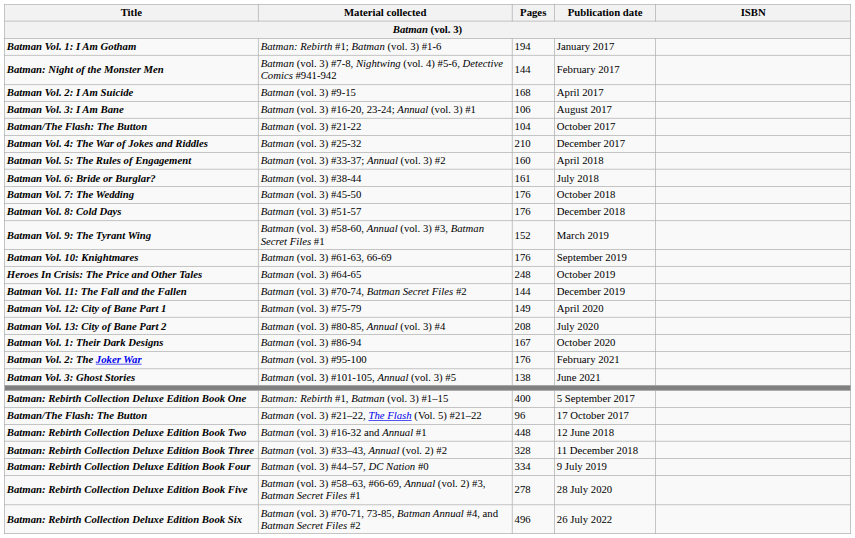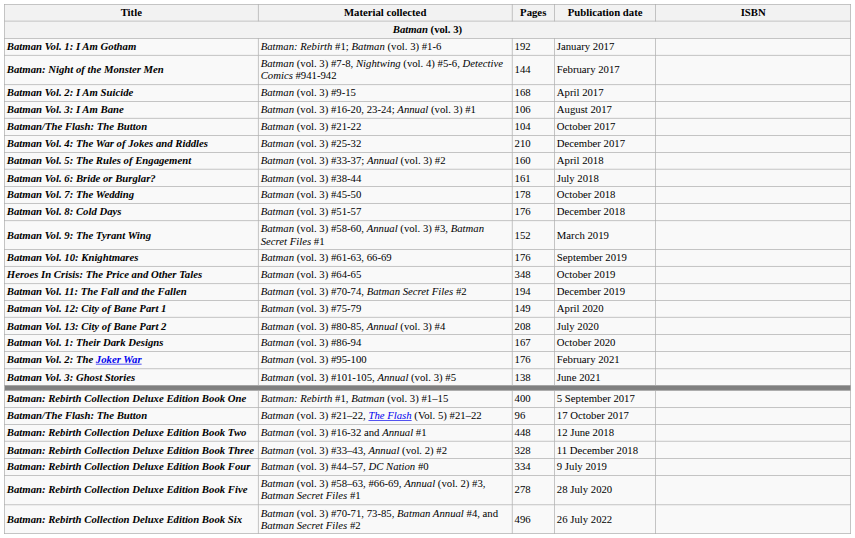(523, 47) 194 -> (523, 47) 192
(523, 195) 176 -> (523, 195) 178
(523, 275) 248 -> (523, 275) 348
(523, 292) 144 -> (523, 292) 194
